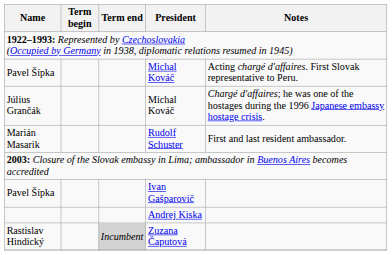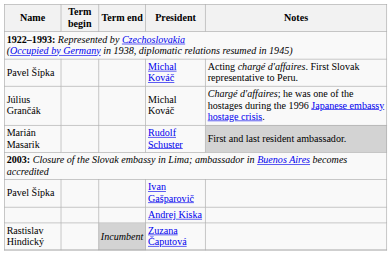(277, 138) no background -> (277, 138) lightgrey background
